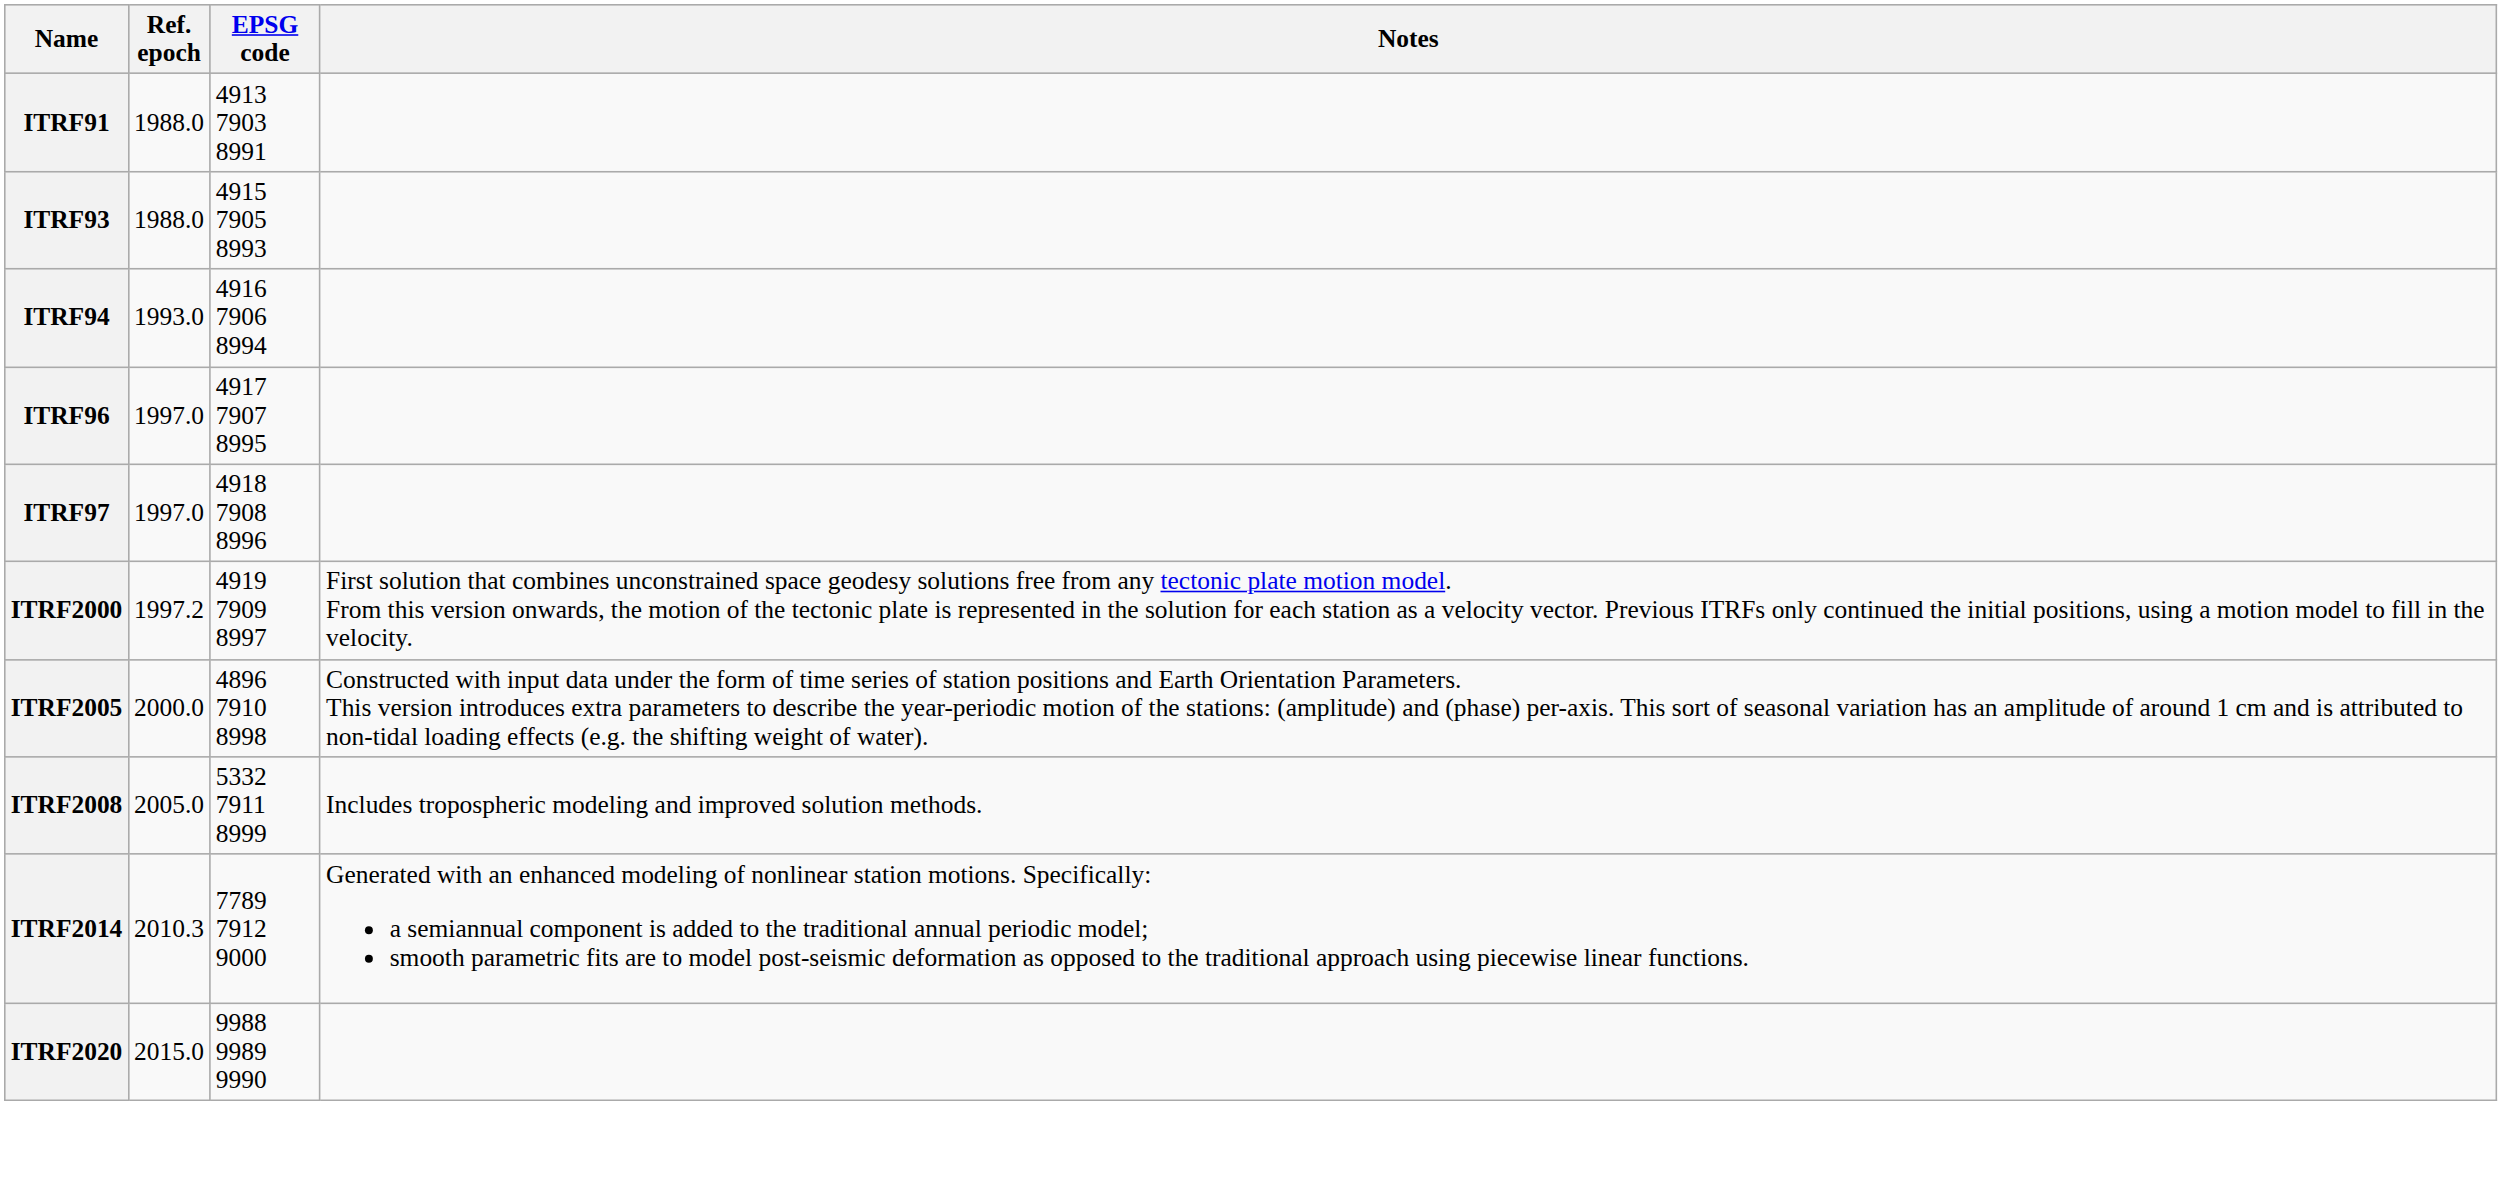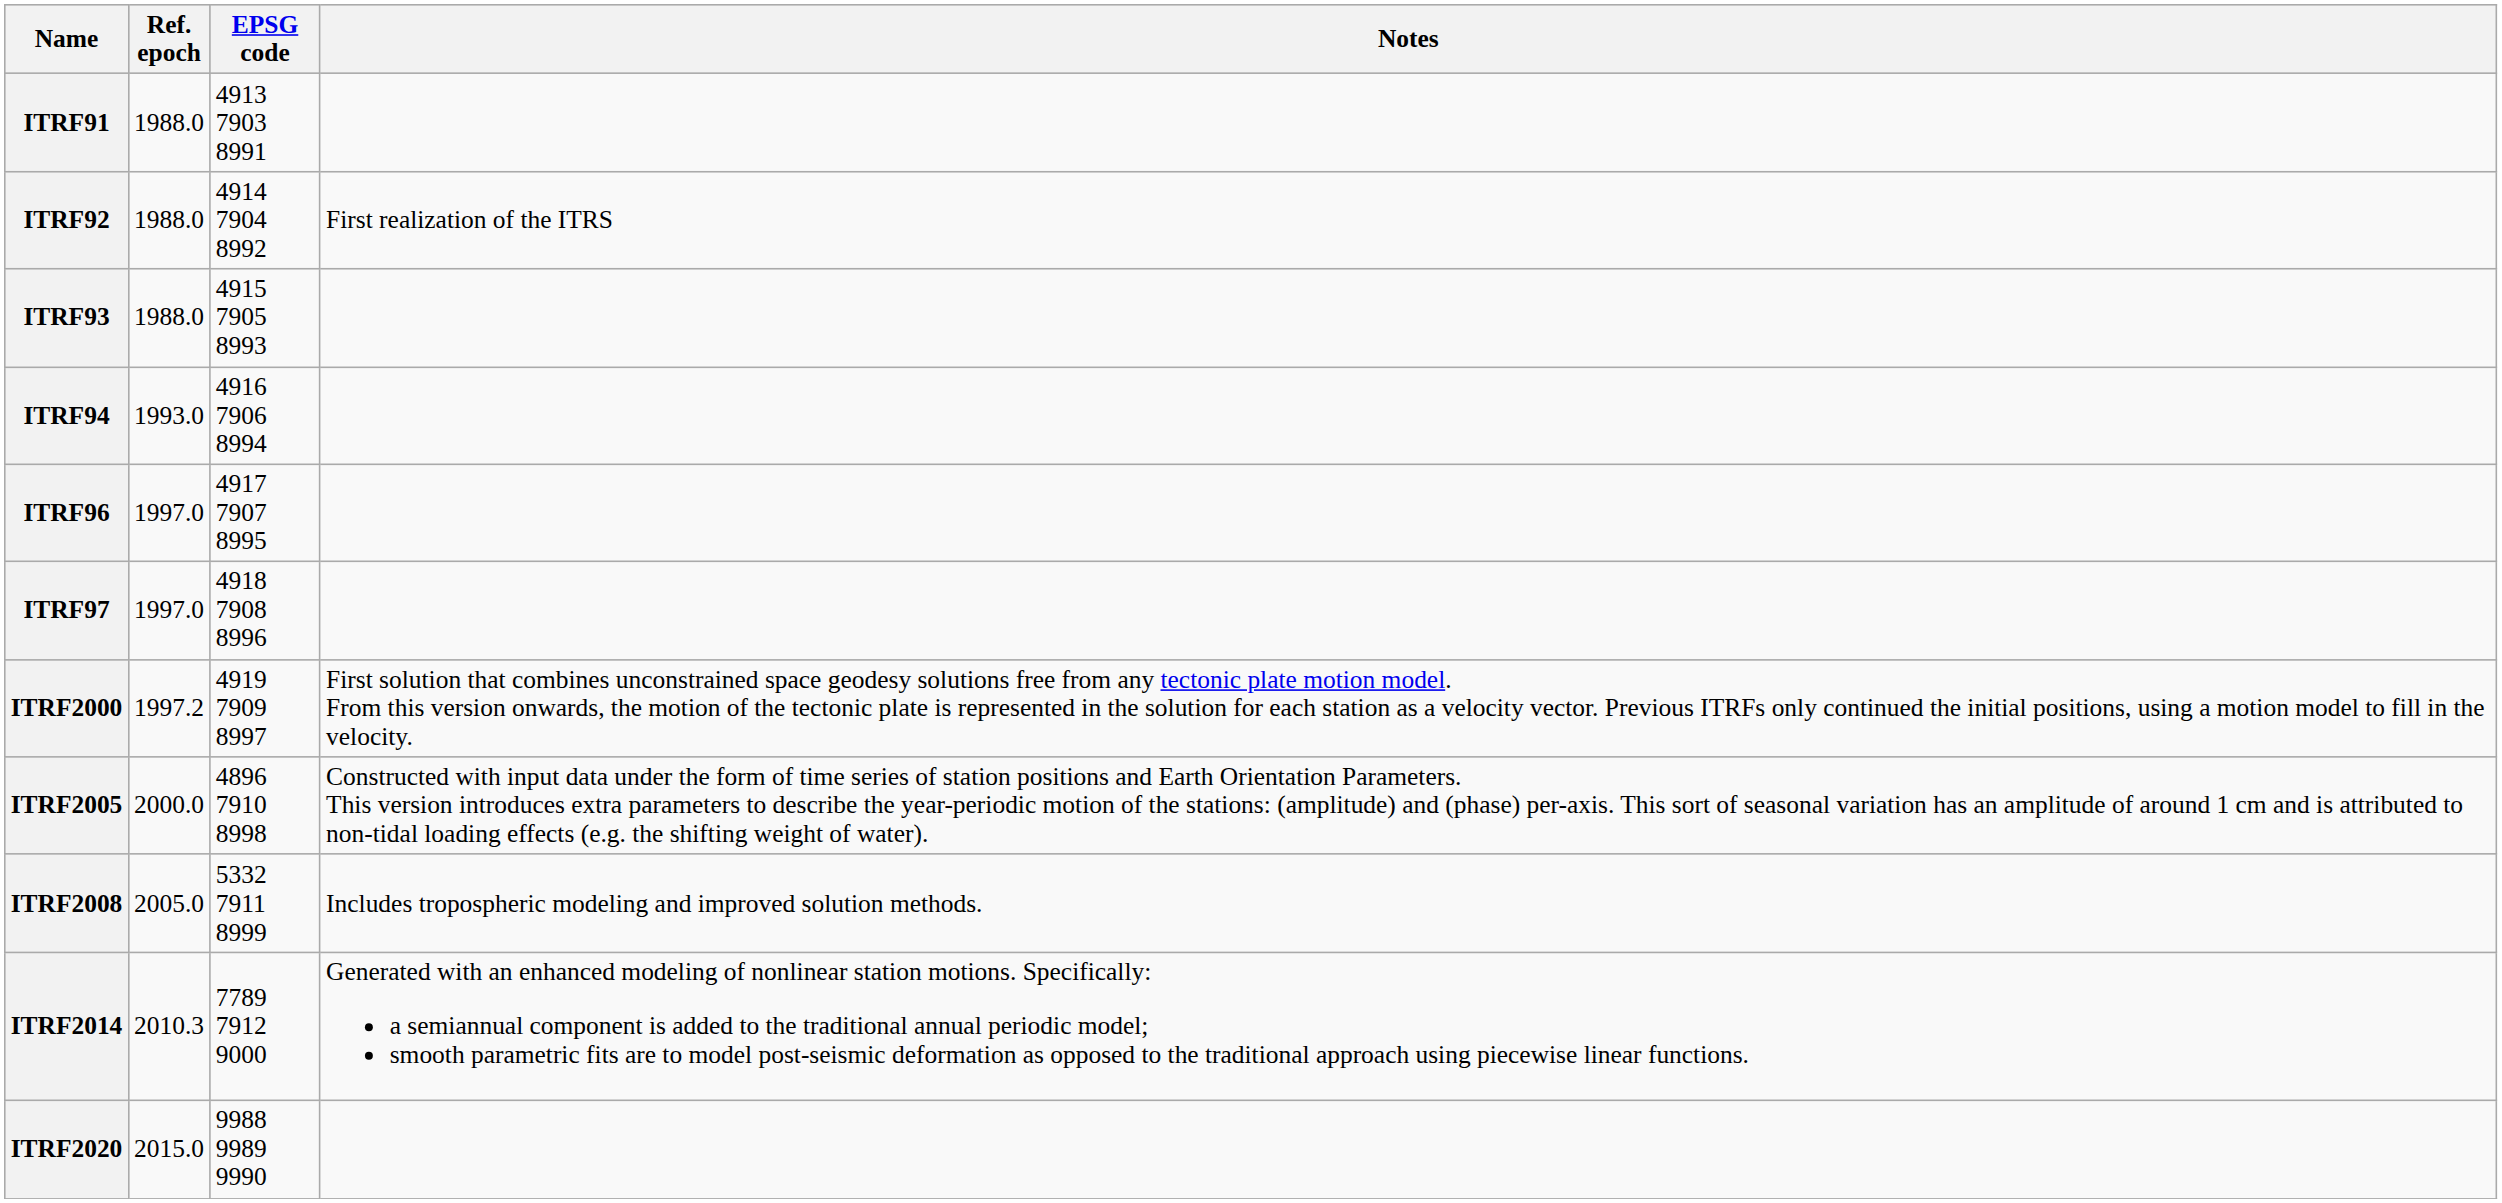+ row: (66, 219)
